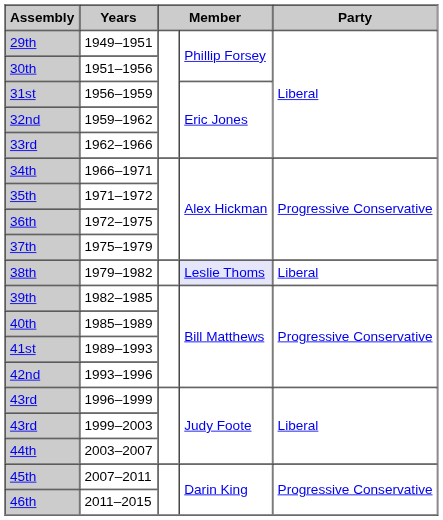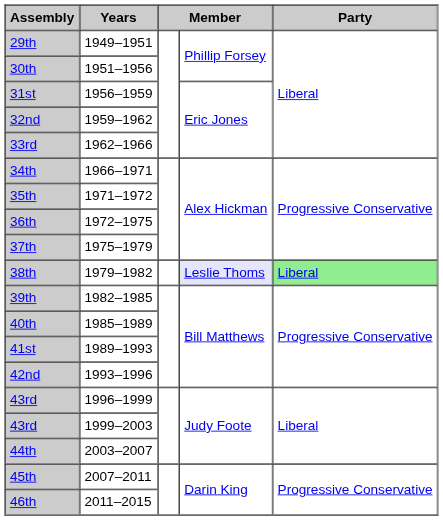(298, 272) no background -> (298, 272) lightgreen background
